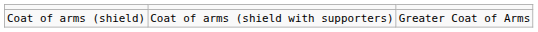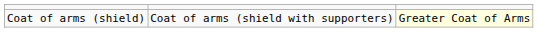(464, 19) no background -> (464, 19) lightyellow background
